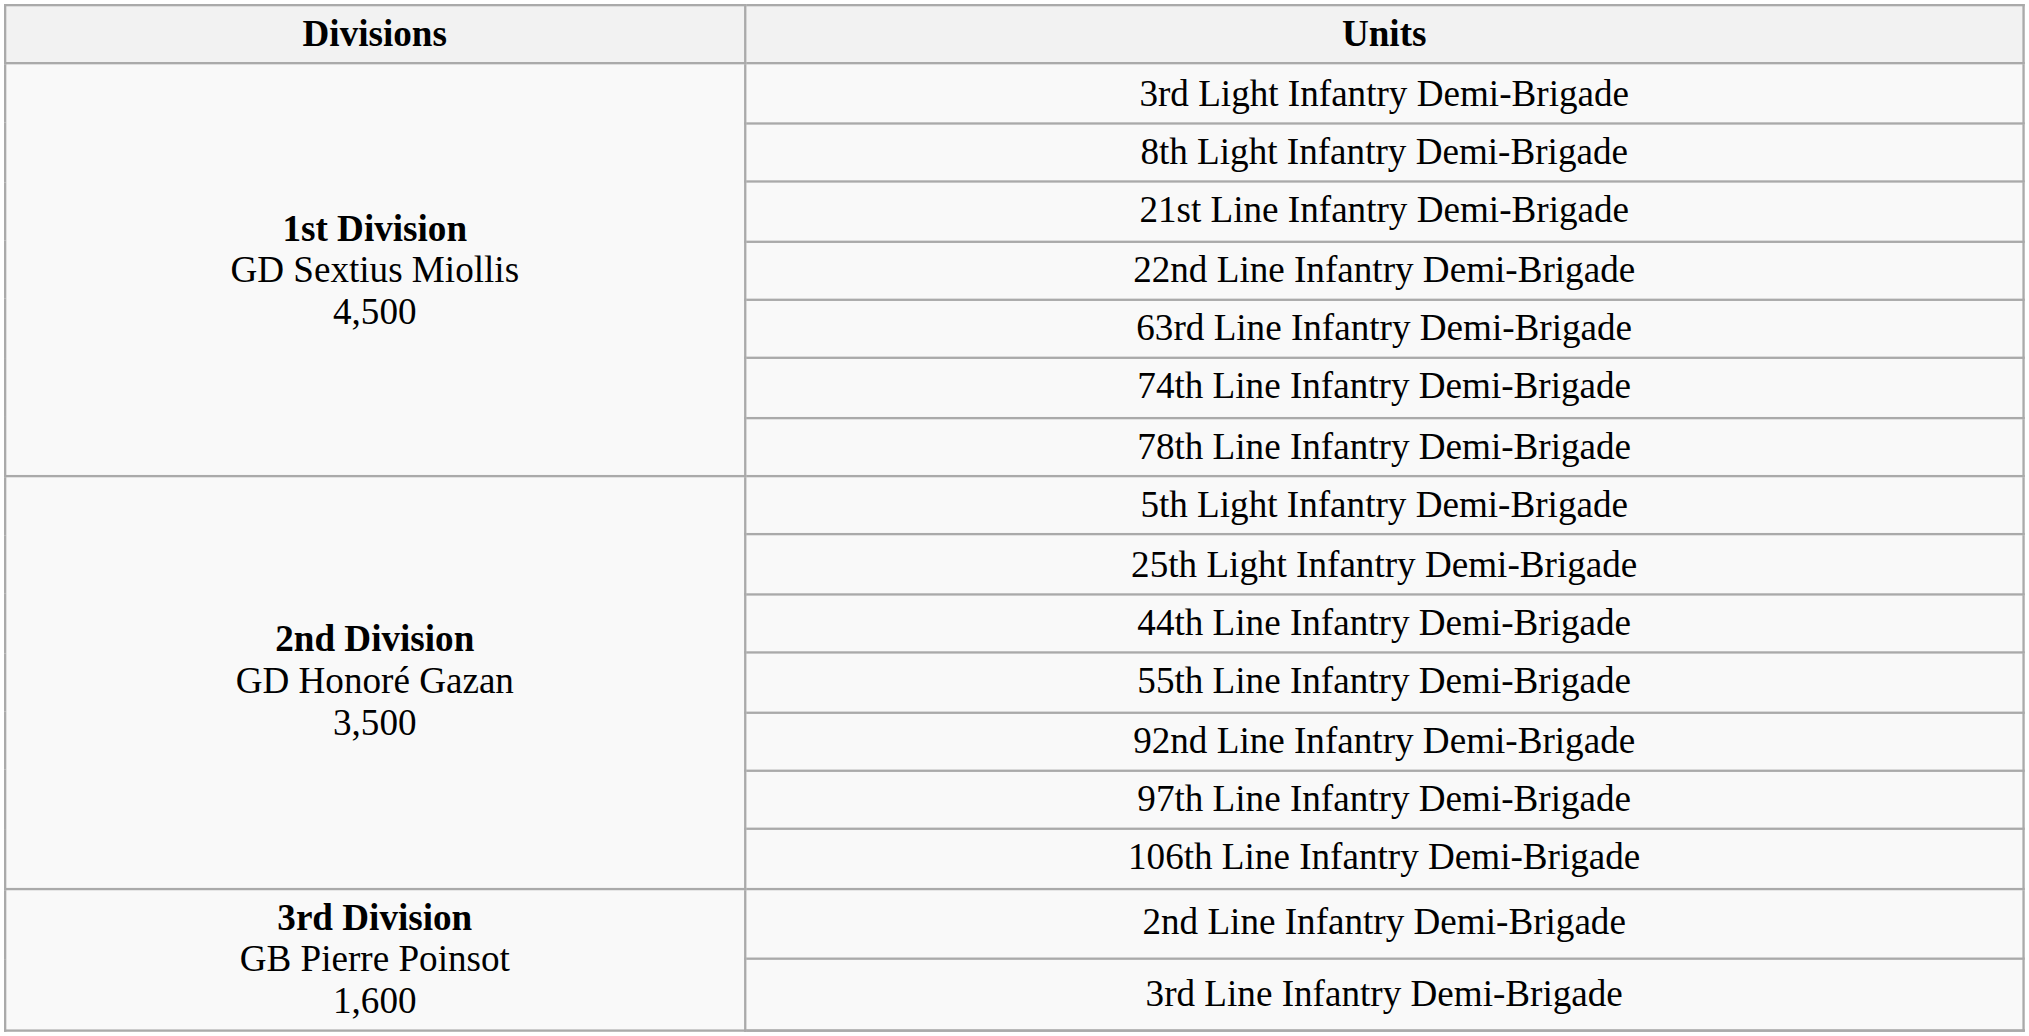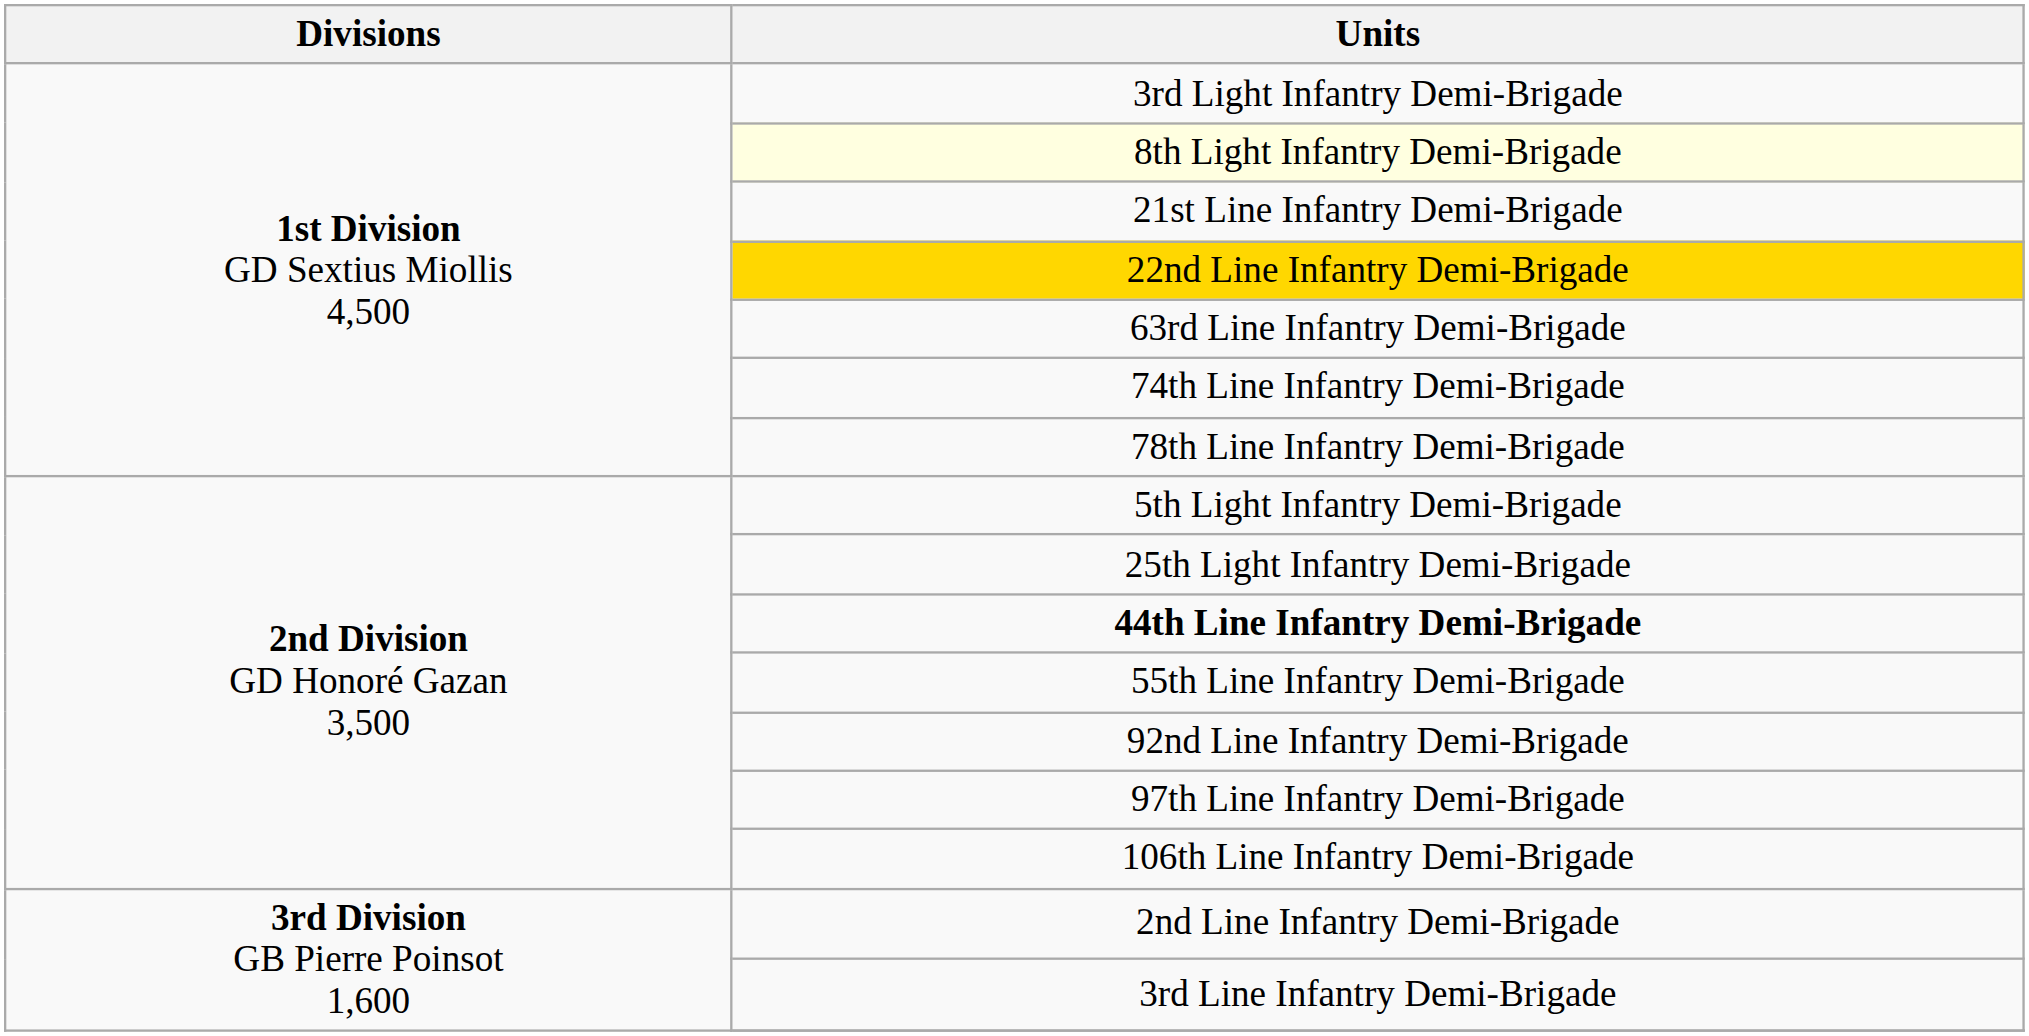(1384, 151) no background -> (1378, 151) lightyellow background
(1384, 269) no background -> (1378, 269) gold background
(1384, 622) normal -> (1378, 622) bold
